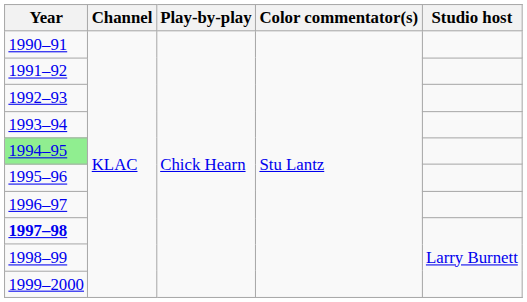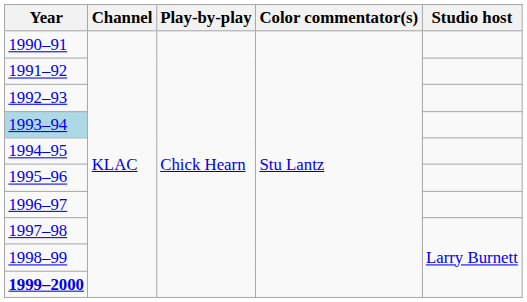(38, 124) no background -> (38, 124) lightblue background
(38, 151) lightgreen background -> (38, 151) no background
(38, 230) bold -> (38, 230) normal
(46, 284) normal -> (46, 284) bold
